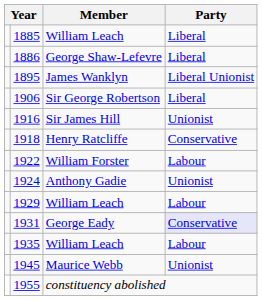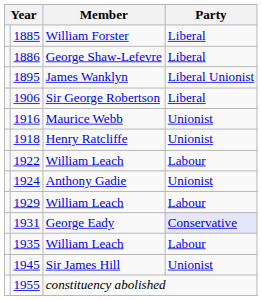(85, 35) William Leach -> (87, 35) William Forster
(83, 118) Sir James Hill -> (84, 118) Maurice Webb
(202, 139) Conservative -> (190, 139) Unionist
(87, 160) William Forster -> (85, 160) William Leach
(84, 264) Maurice Webb -> (83, 264) Sir James Hill
